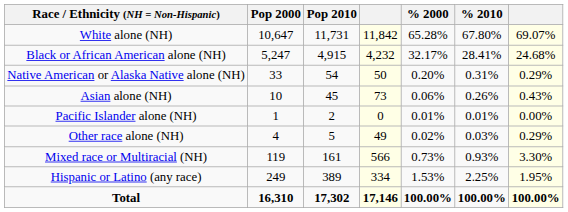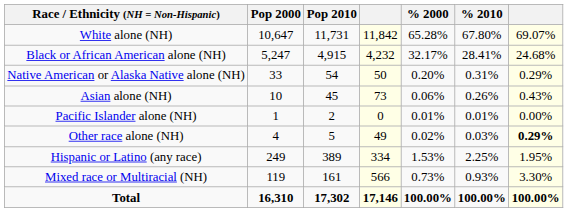(536, 136) normal -> (536, 136) bold
rows swapped: (126, 156) <-> (126, 177)
